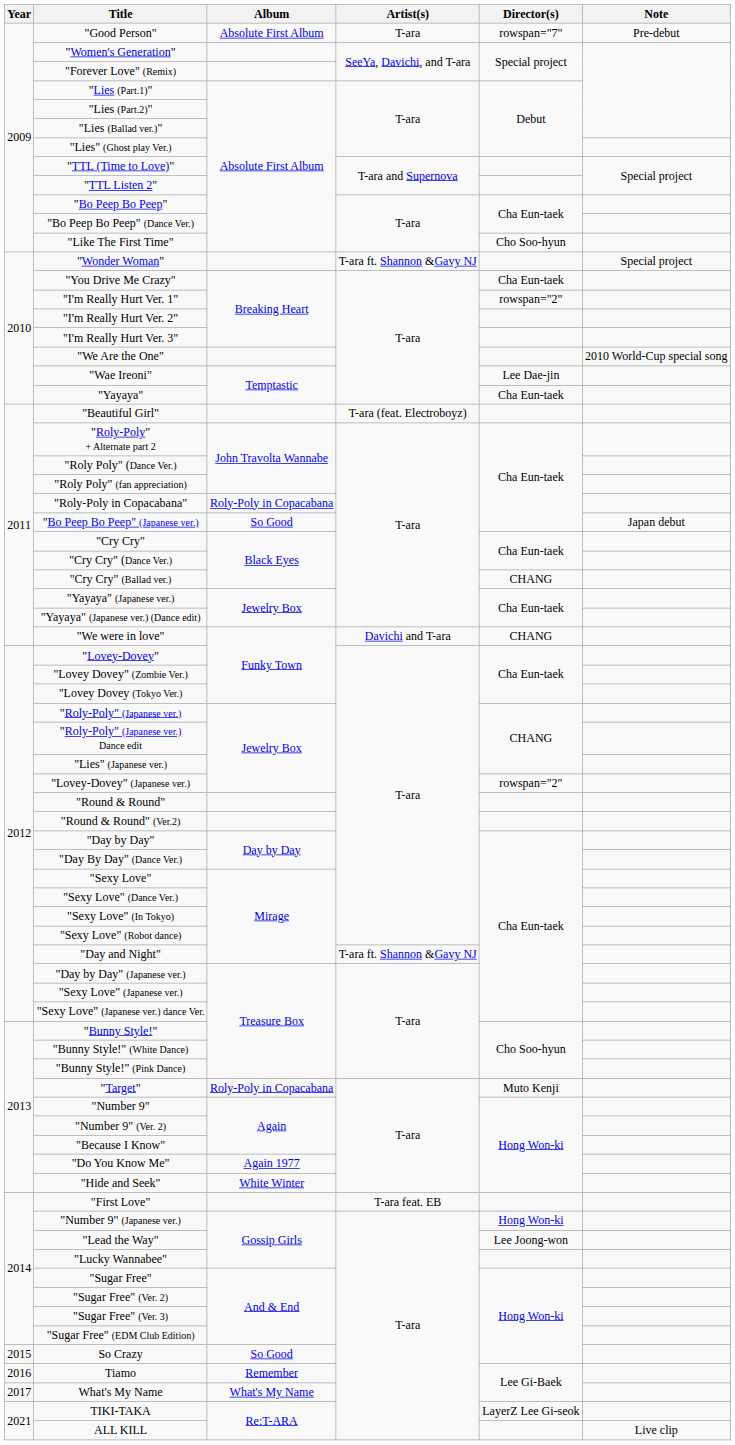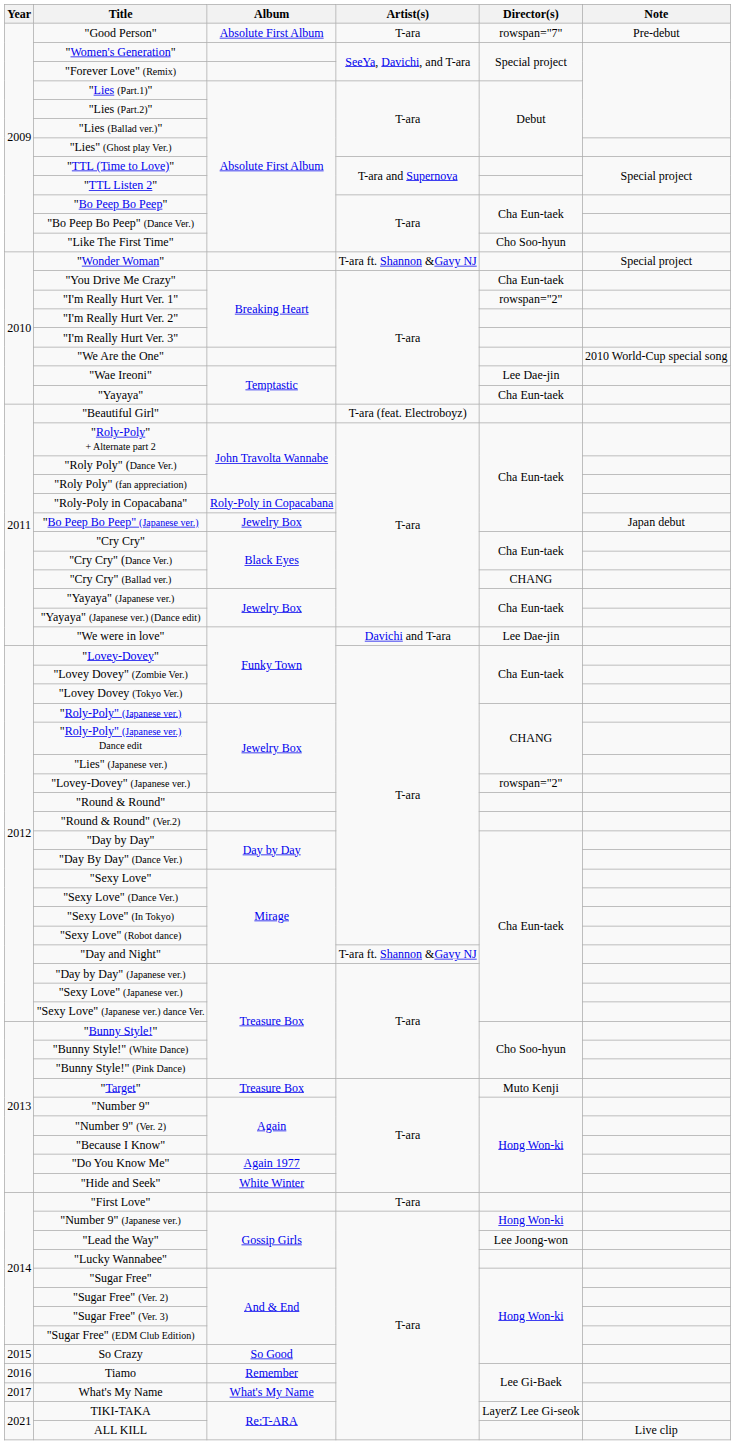(272, 522) So Good -> (272, 522) Jewelry Box
(531, 636) CHANG -> (531, 636) Lee Dae-jin
(272, 1087) Roly-Poly in Copacabana -> (272, 1087) Treasure Box
(408, 1201) T-ara feat. EB -> (408, 1201) T-ara
